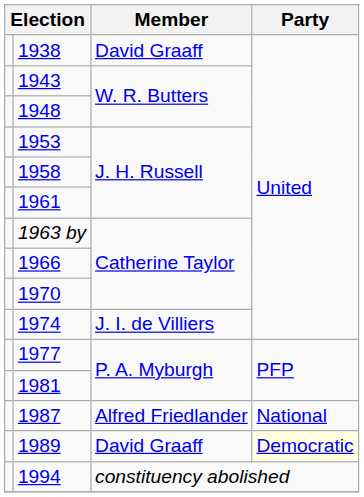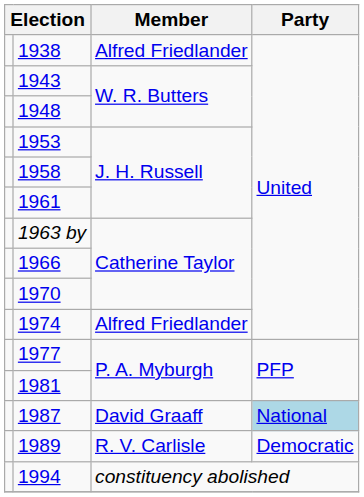(149, 50) David Graaff -> (171, 50) Alfred Friedlander
(155, 324) J. I. de Villiers -> (171, 324) Alfred Friedlander
(171, 415) Alfred Friedlander -> (149, 415) David Graaff
(292, 415) no background -> (292, 415) lightblue background
(149, 446) David Graaff -> (150, 446) R. V. Carlisle
(305, 446) lightyellow background -> (305, 446) no background
